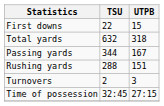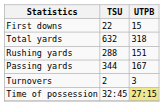rows swapped: (39, 67) <-> (39, 53)
(144, 94) no background -> (144, 94) khaki background
